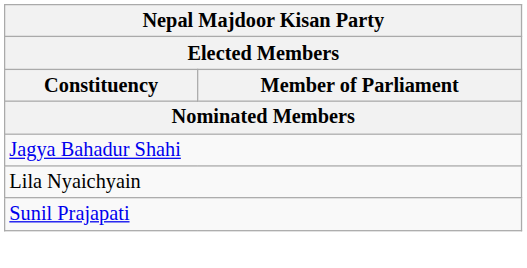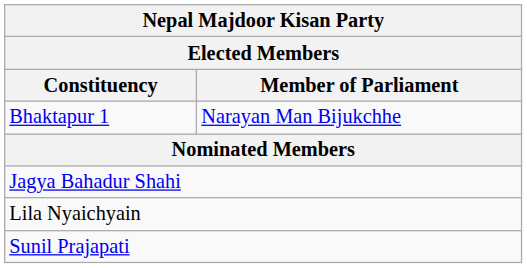+ row: (59, 117)
